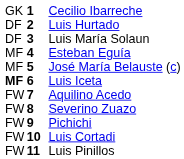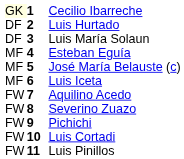(14, 11) no background -> (14, 11) lightyellow background
(14, 81) bold -> (14, 81) normal
